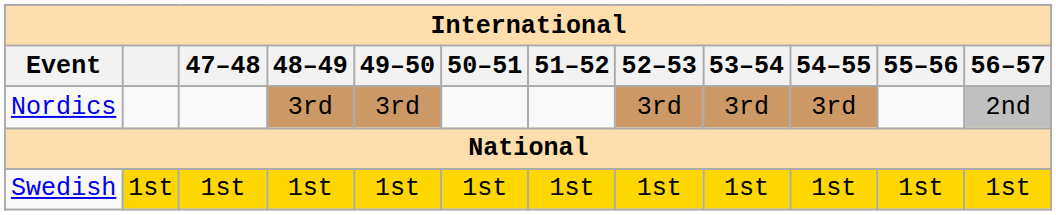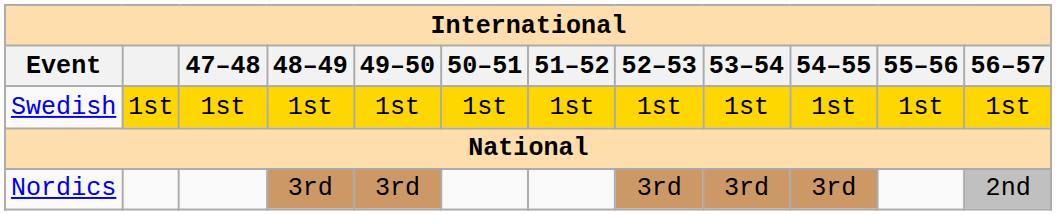rows swapped: (64, 107) <-> (64, 189)
